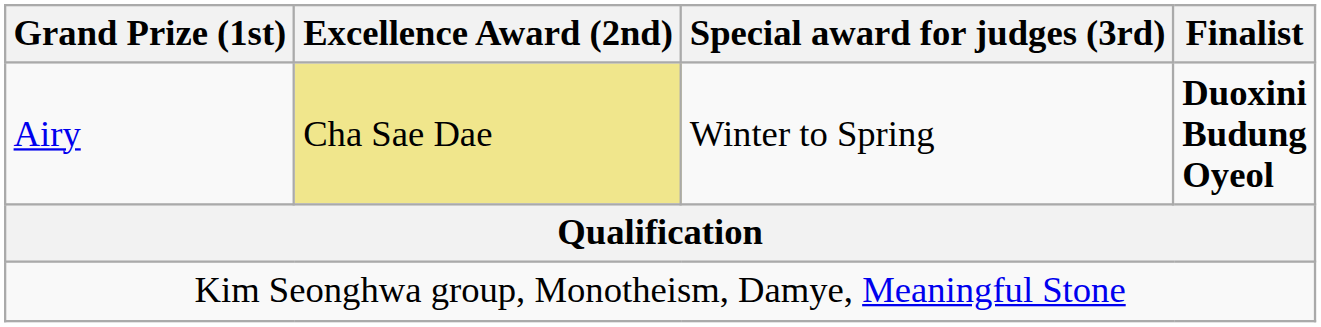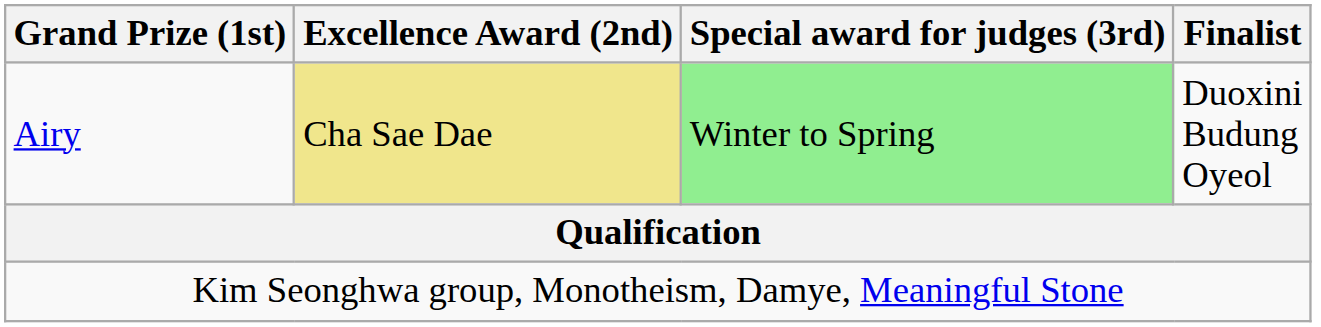(812, 132) no background -> (812, 132) lightgreen background
(1244, 132) bold -> (1242, 132) normal
